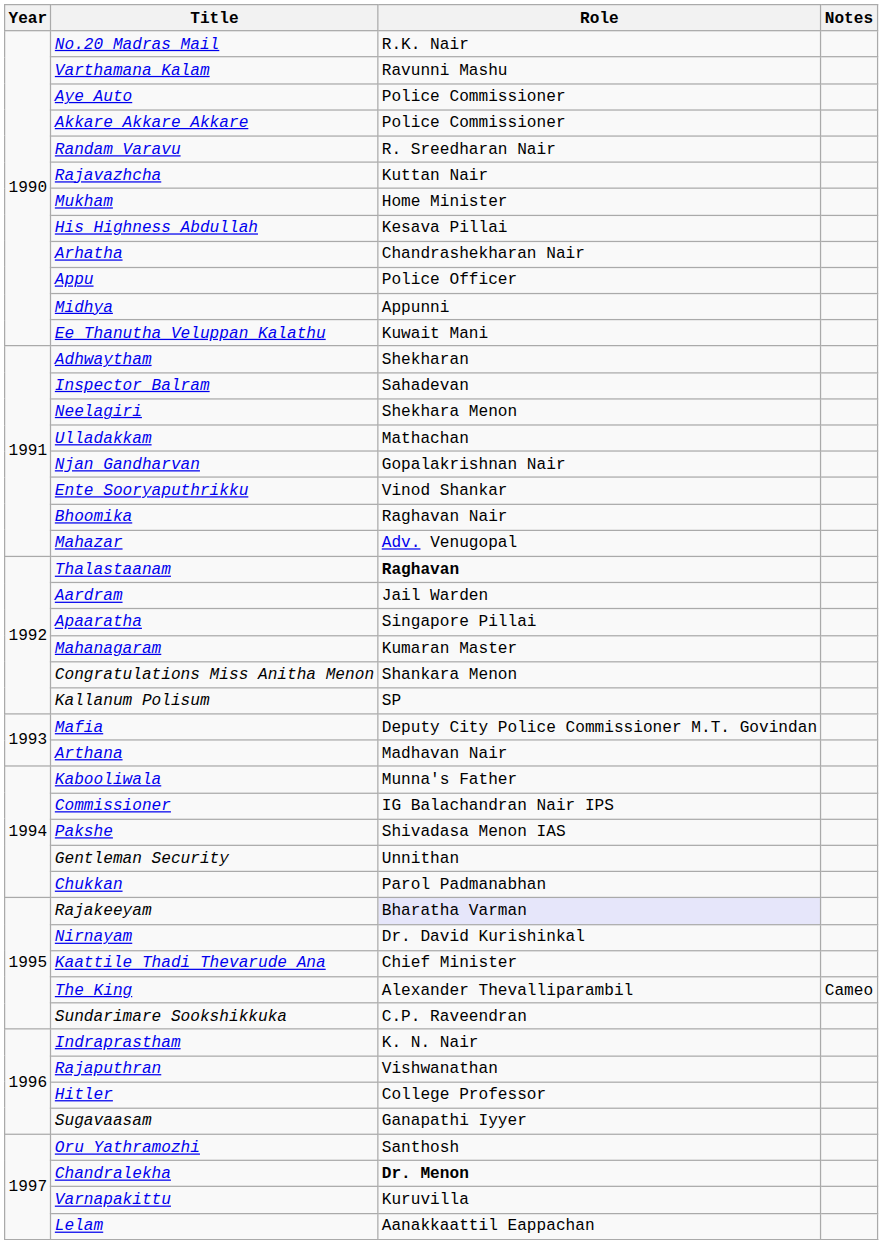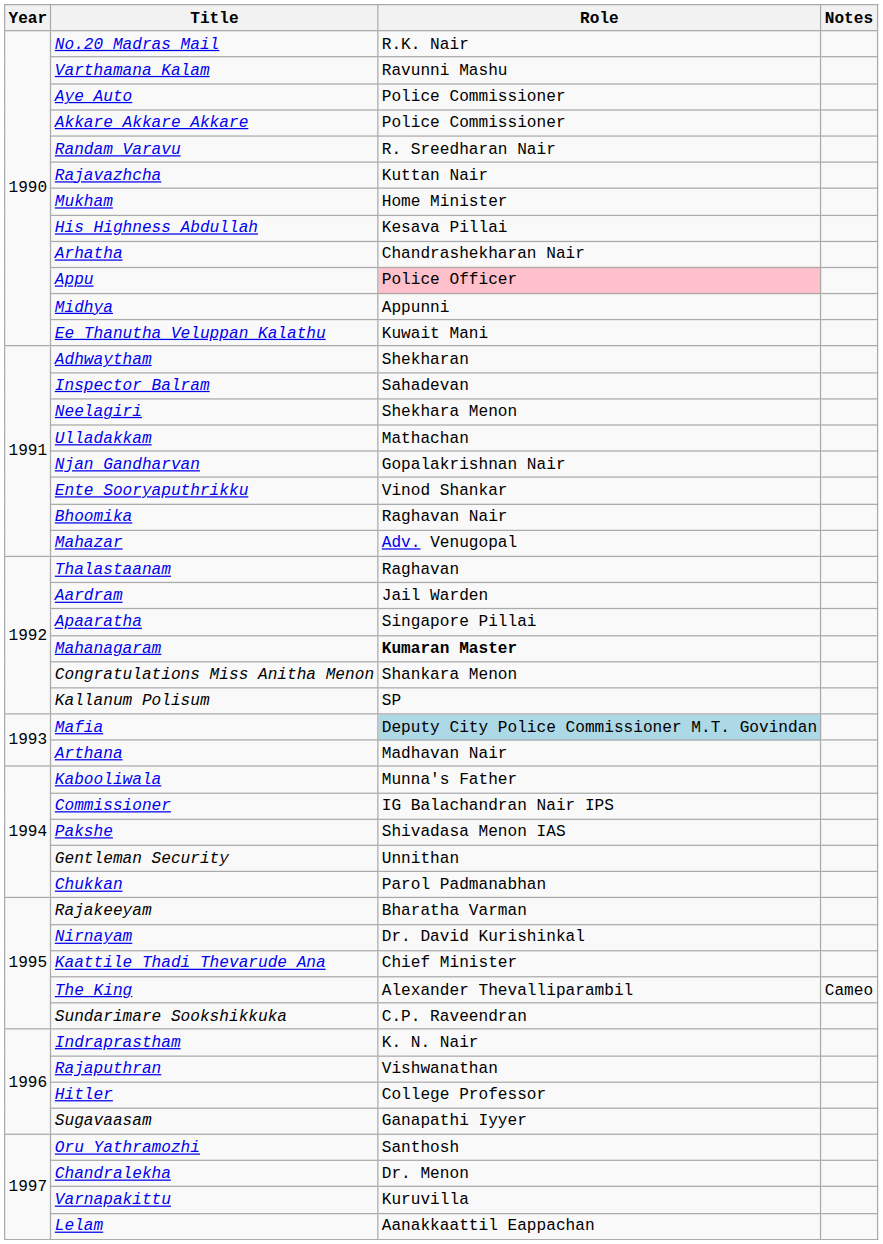(449, 280) no background -> (449, 280) pink background
(420, 569) bold -> (420, 569) normal
(449, 648) normal -> (449, 648) bold
(599, 727) no background -> (599, 727) lightblue background
(454, 911) lavender background -> (454, 911) no background
(425, 1174) bold -> (425, 1174) normal
